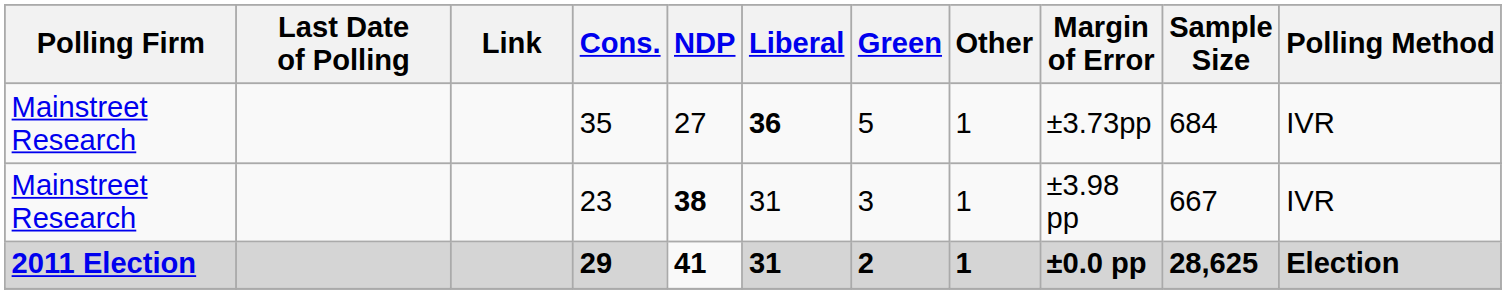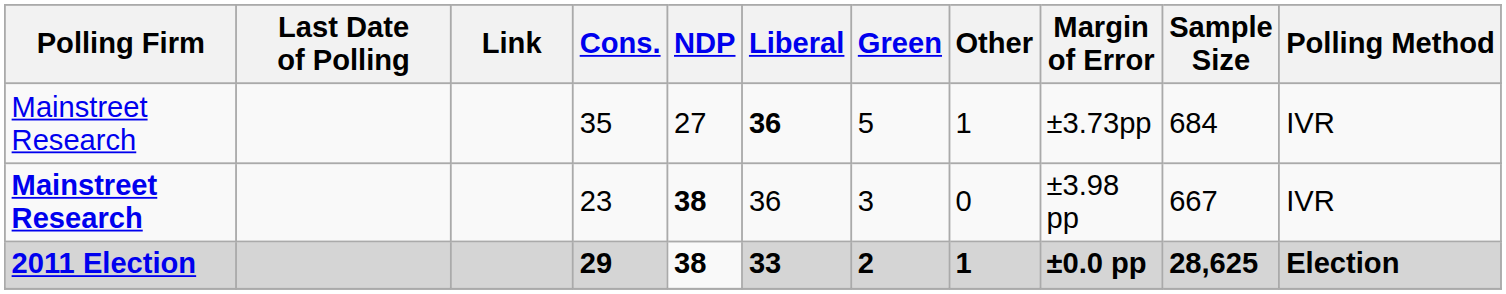(80, 201) normal -> (84, 201) bold
(765, 201) 31 -> (765, 201) 36
(964, 201) 1 -> (964, 201) 0
(690, 264) 41 -> (690, 264) 38
(765, 264) 31 -> (765, 264) 33
